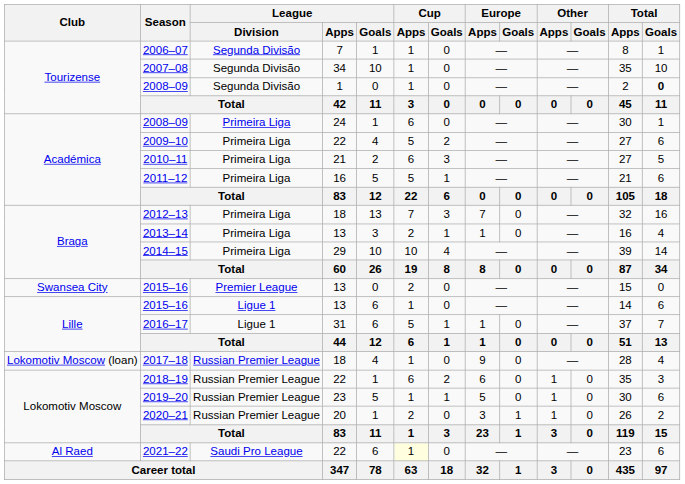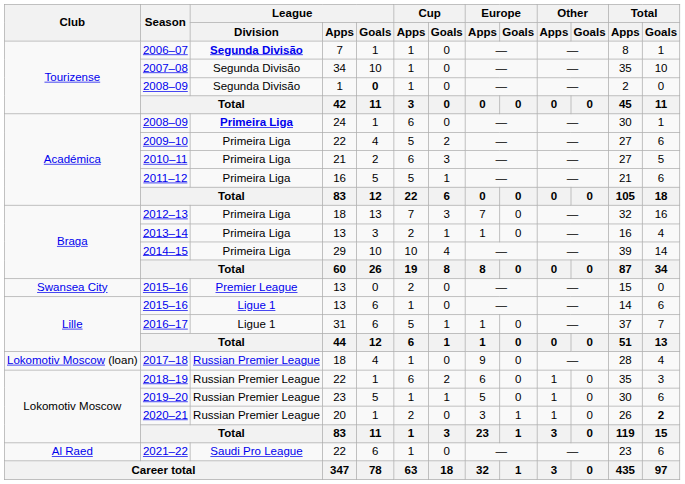(256, 50) normal -> (256, 50) bold
(375, 86) normal -> (375, 86) bold
(661, 86) bold -> (661, 86) normal
(256, 123) normal -> (256, 123) bold
(661, 415) normal -> (661, 415) bold
(411, 452) lightyellow background -> (411, 452) no background
